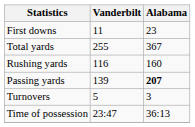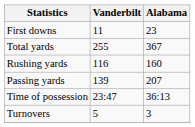(154, 80) bold -> (154, 80) normal
rows swapped: (28, 97) <-> (47, 113)
